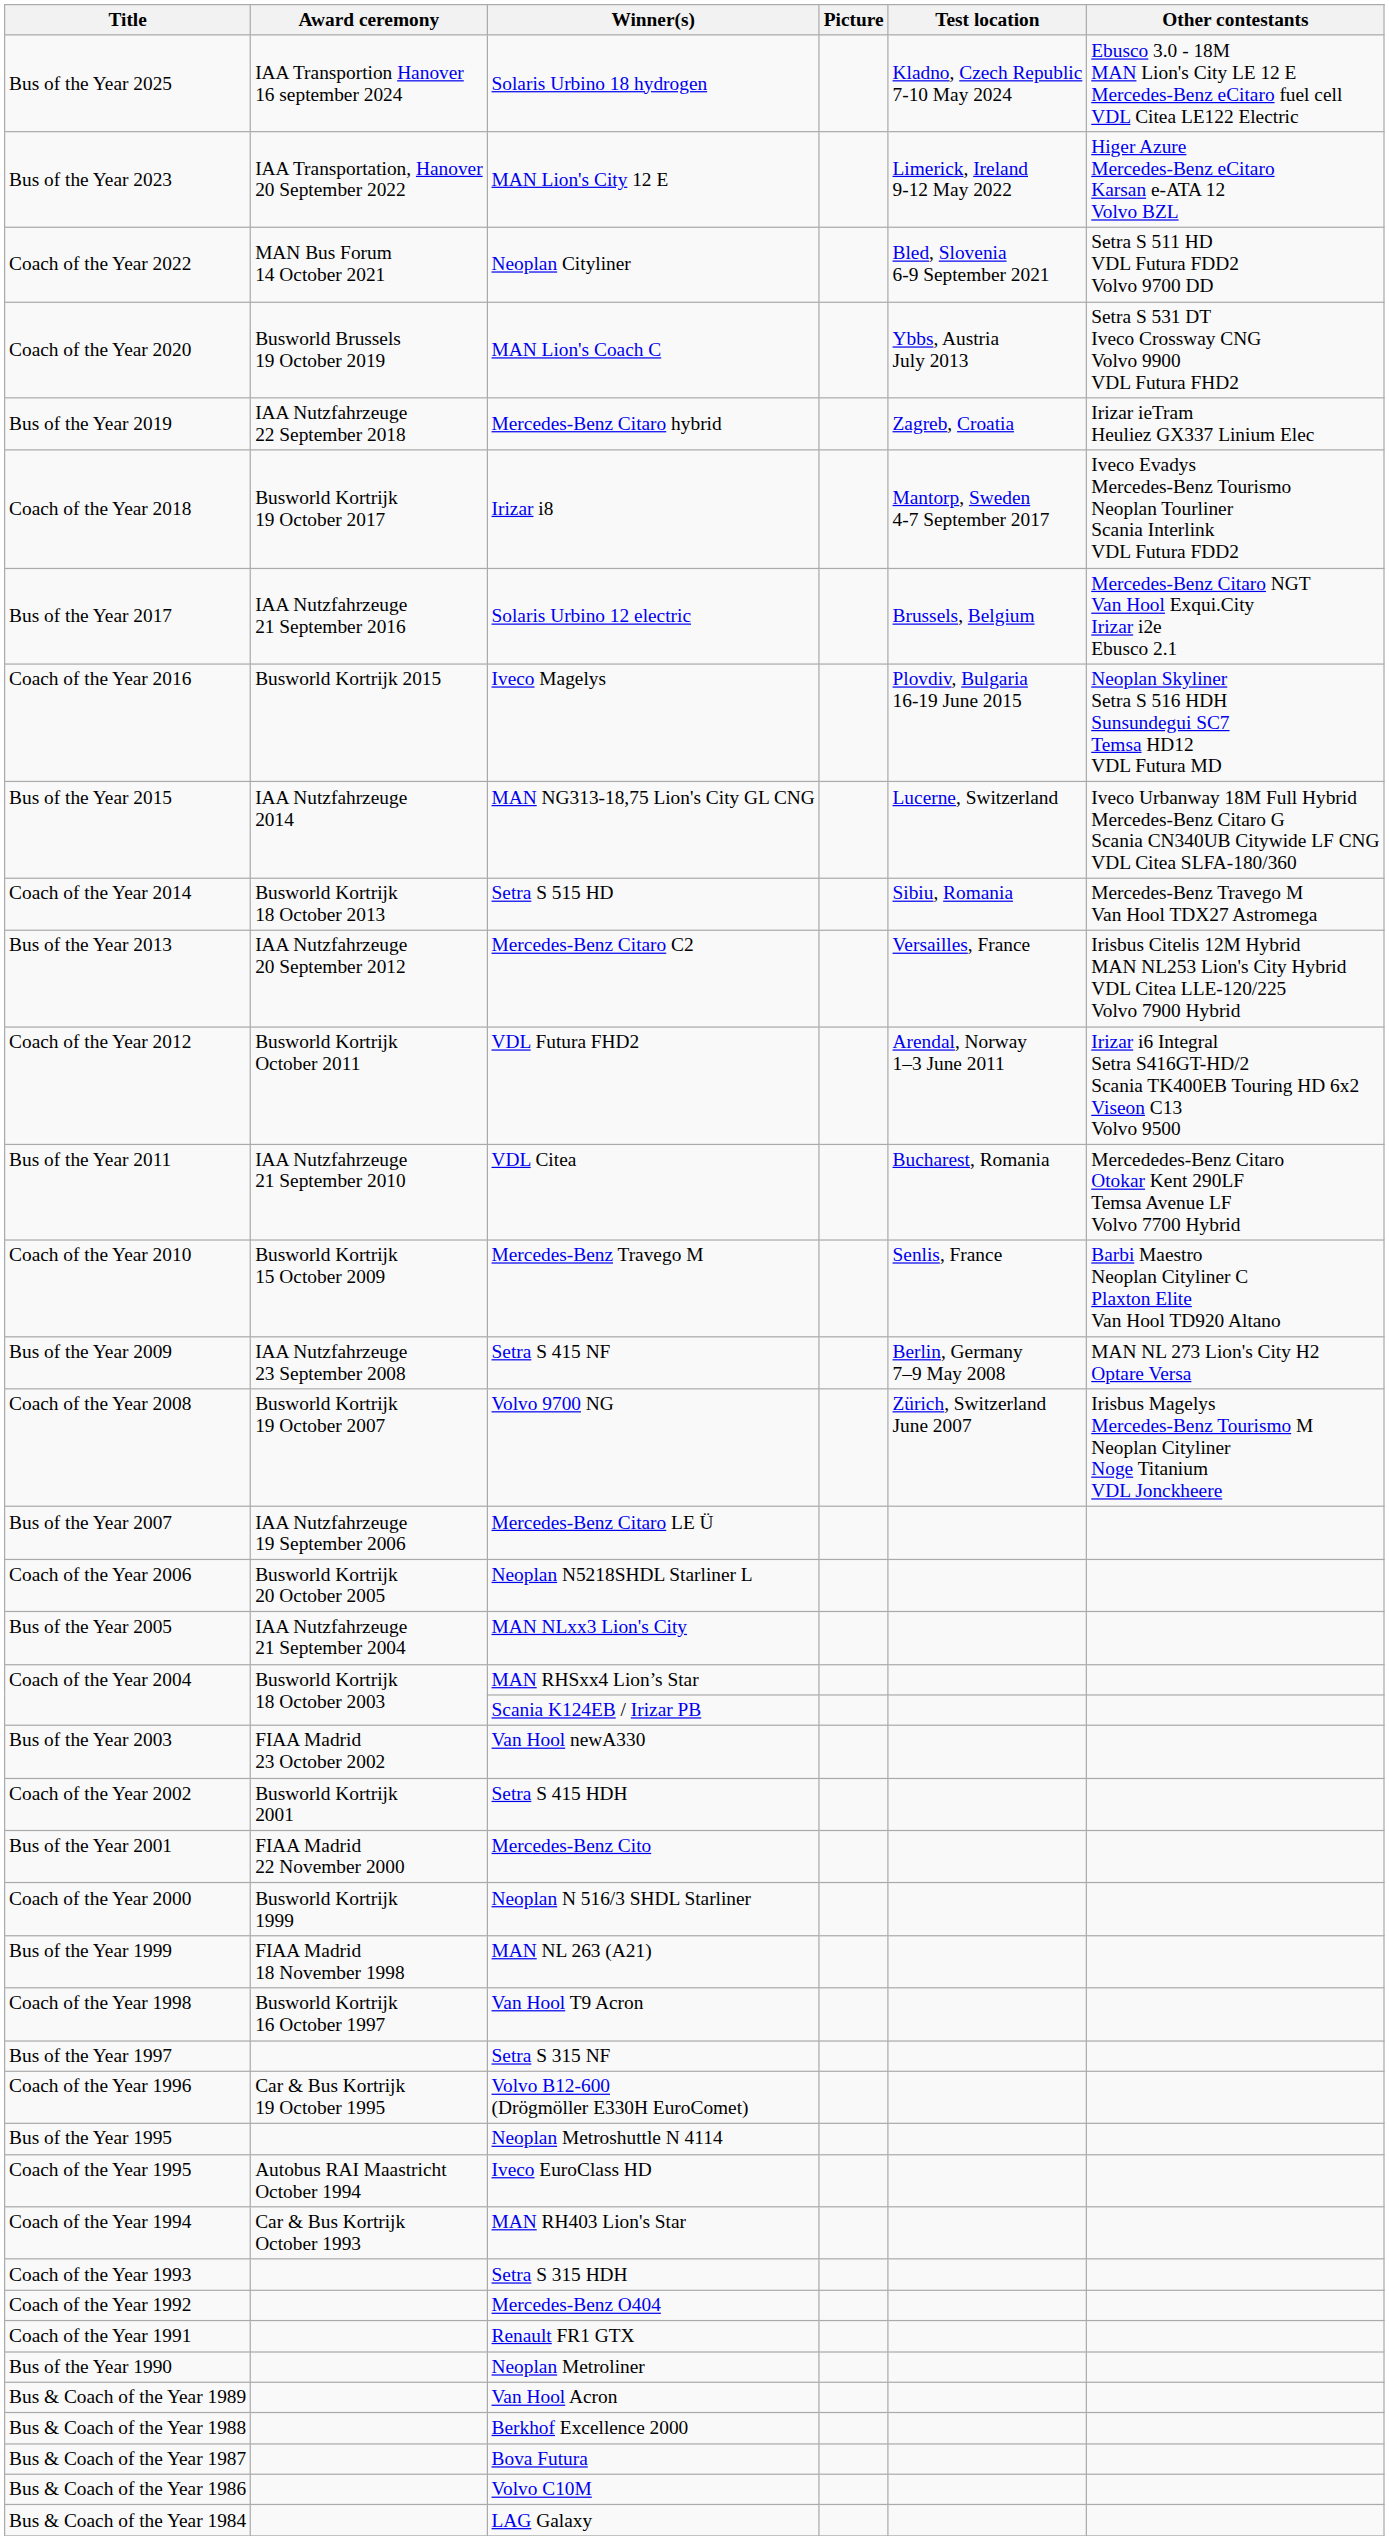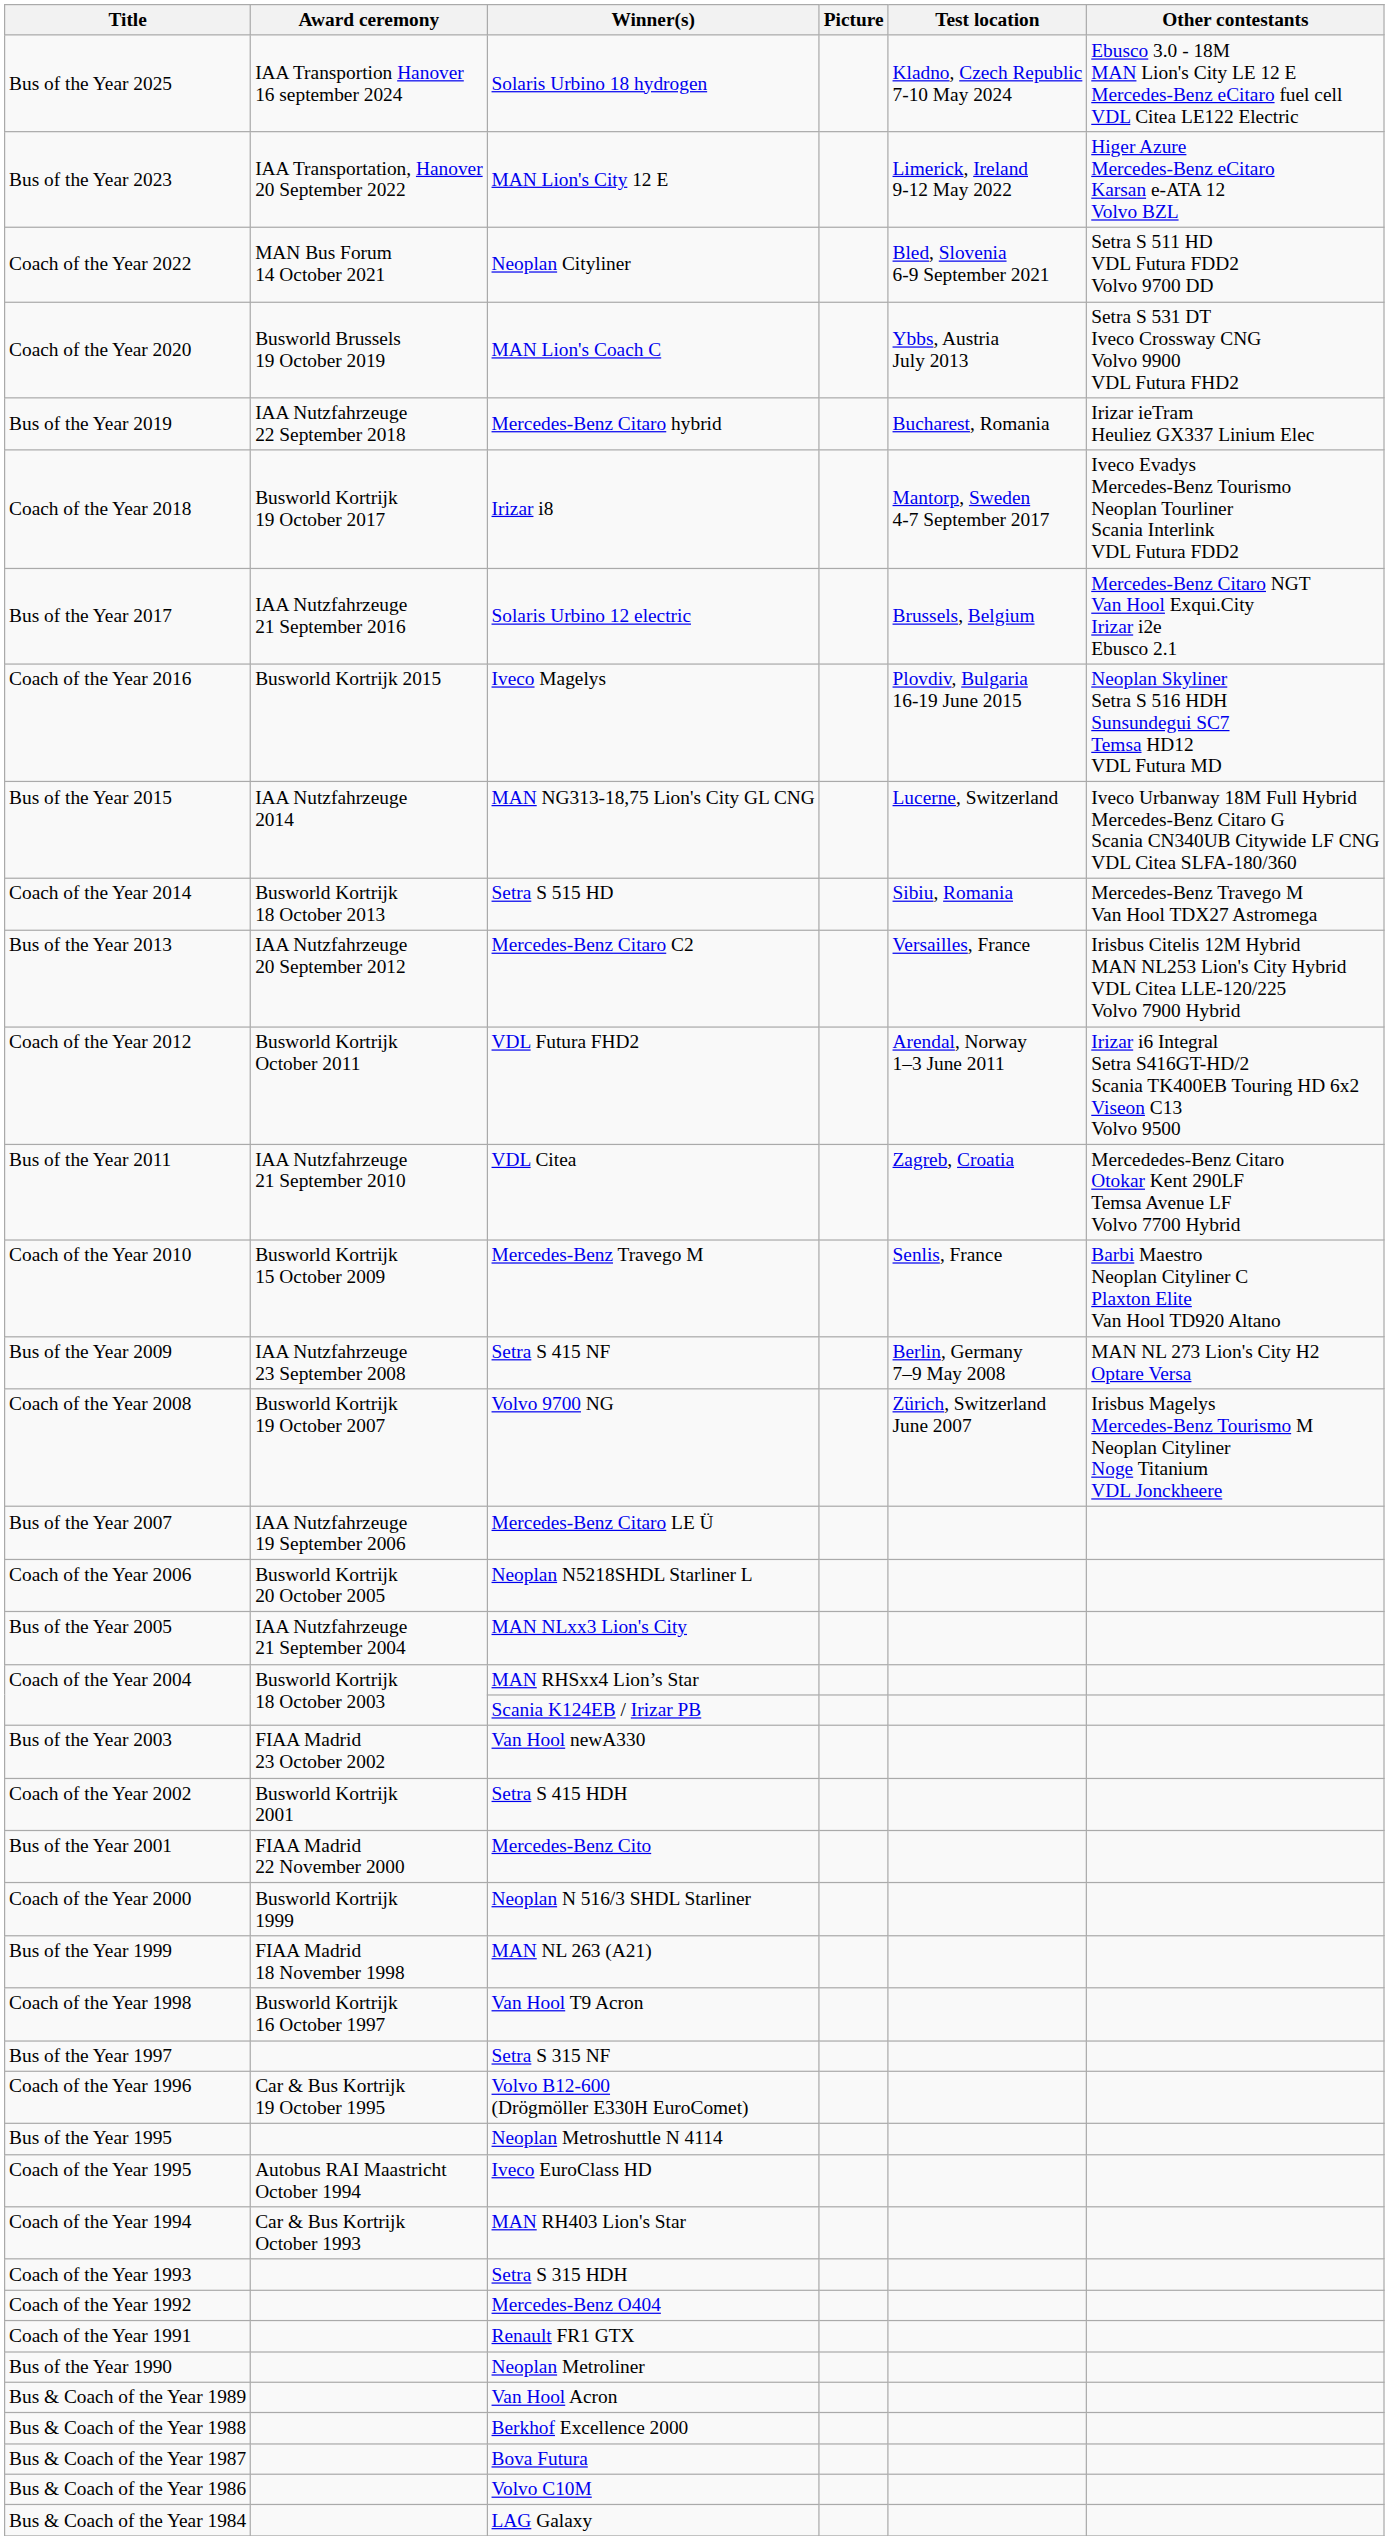(953, 423) Zagreb, Croatia -> (971, 423) Bucharest, Romania
(971, 1159) Bucharest, Romania -> (953, 1159) Zagreb, Croatia
